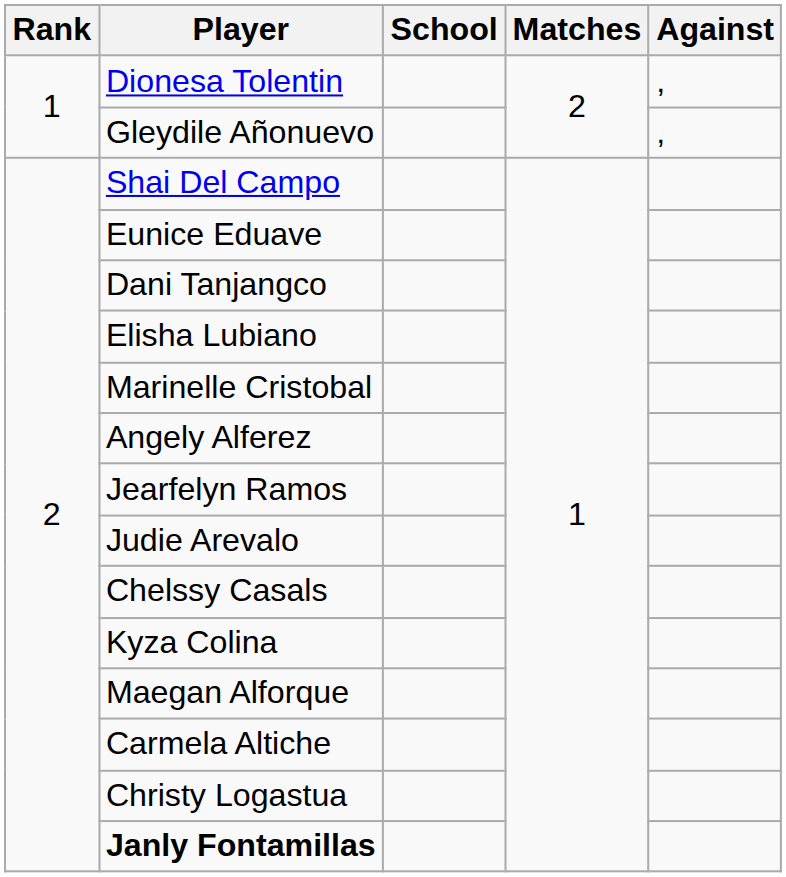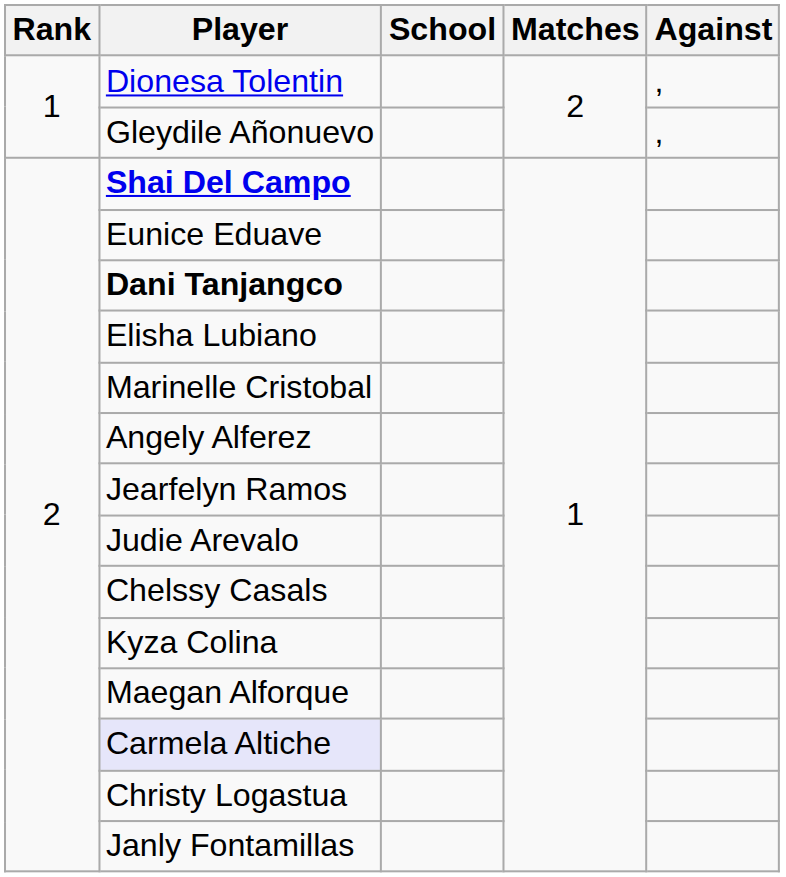(223, 183) normal -> (228, 183) bold
(216, 285) normal -> (224, 285) bold
(218, 744) no background -> (218, 744) lavender background
(241, 846) bold -> (230, 846) normal
